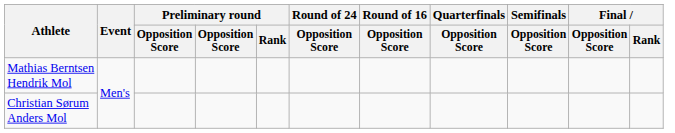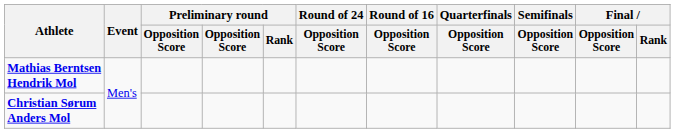(51, 75) normal -> (54, 75) bold
(48, 110) normal -> (52, 110) bold
